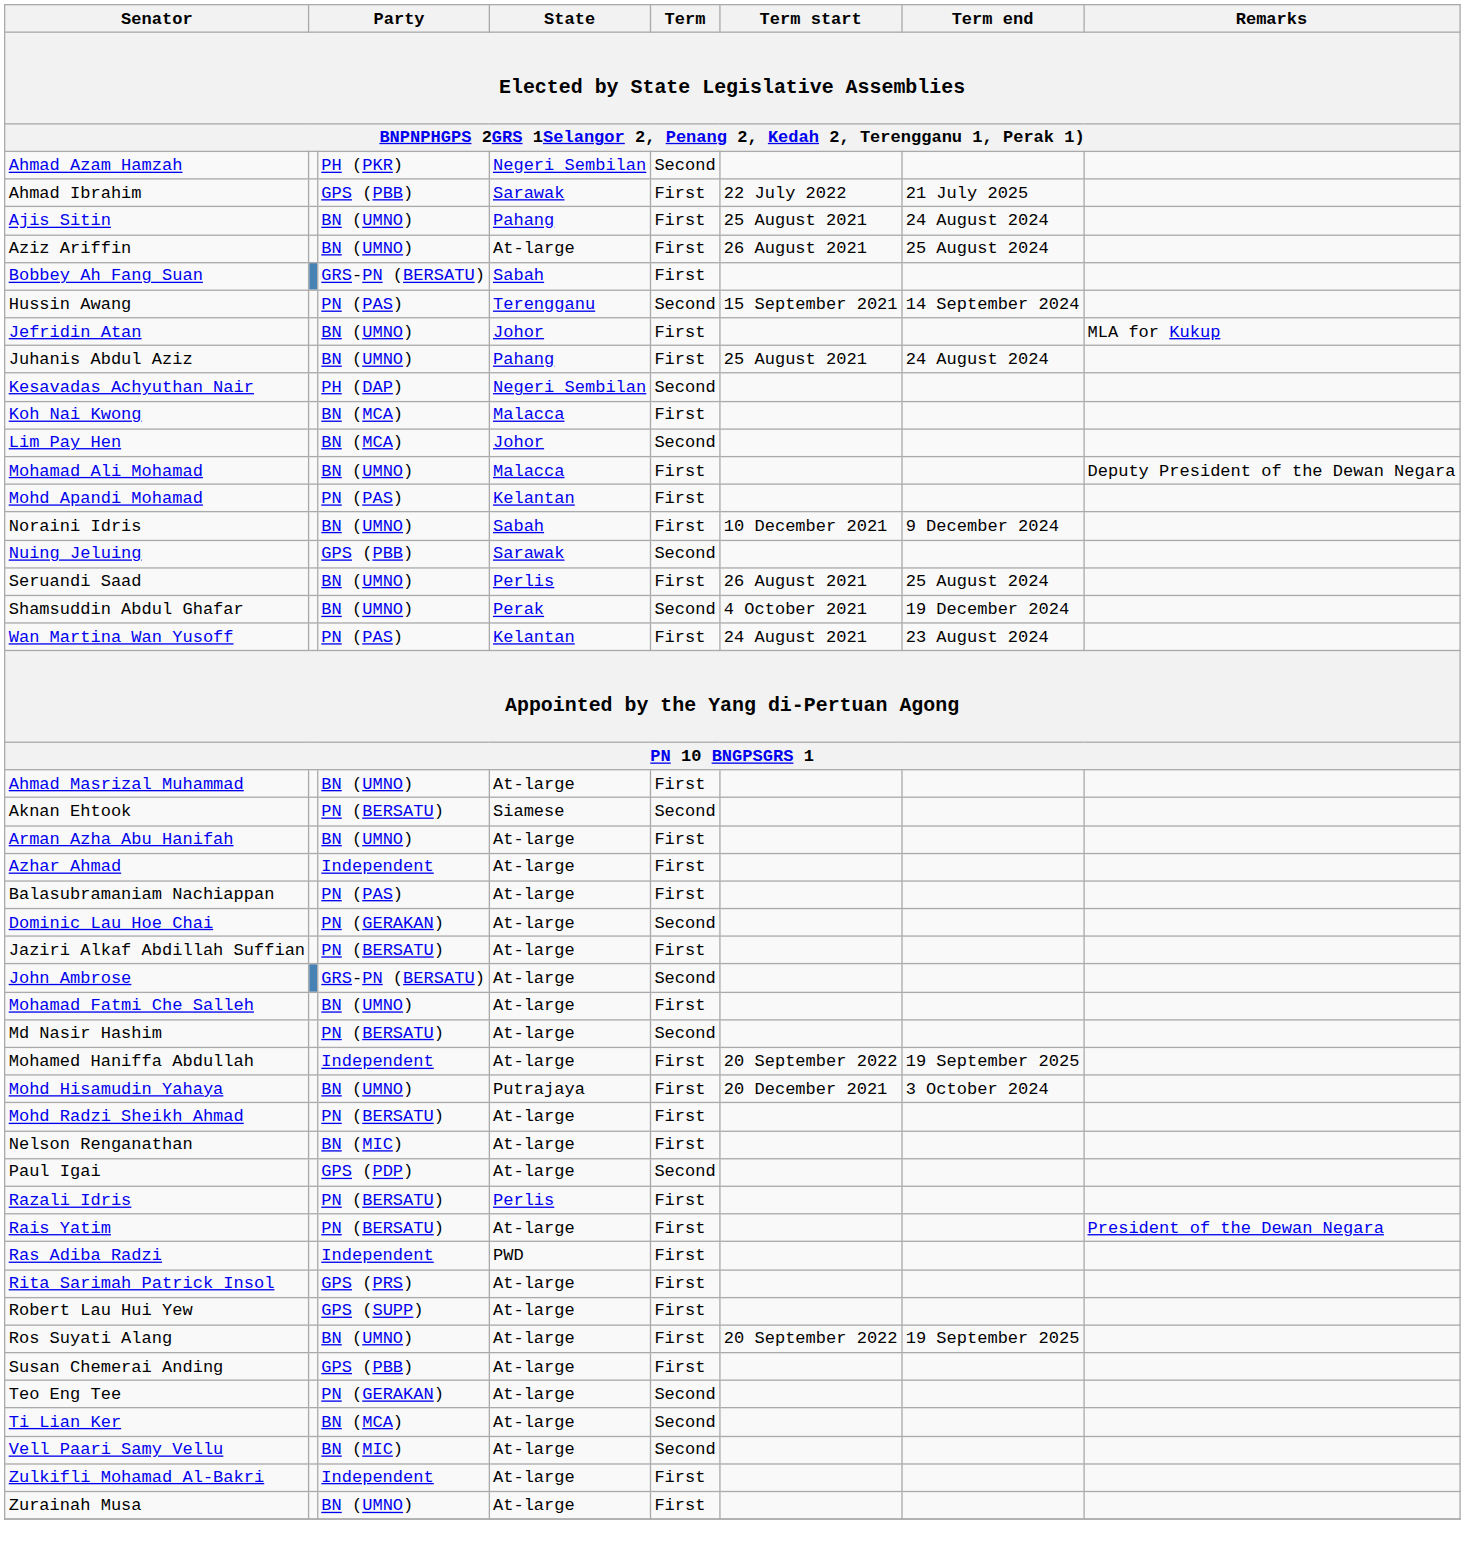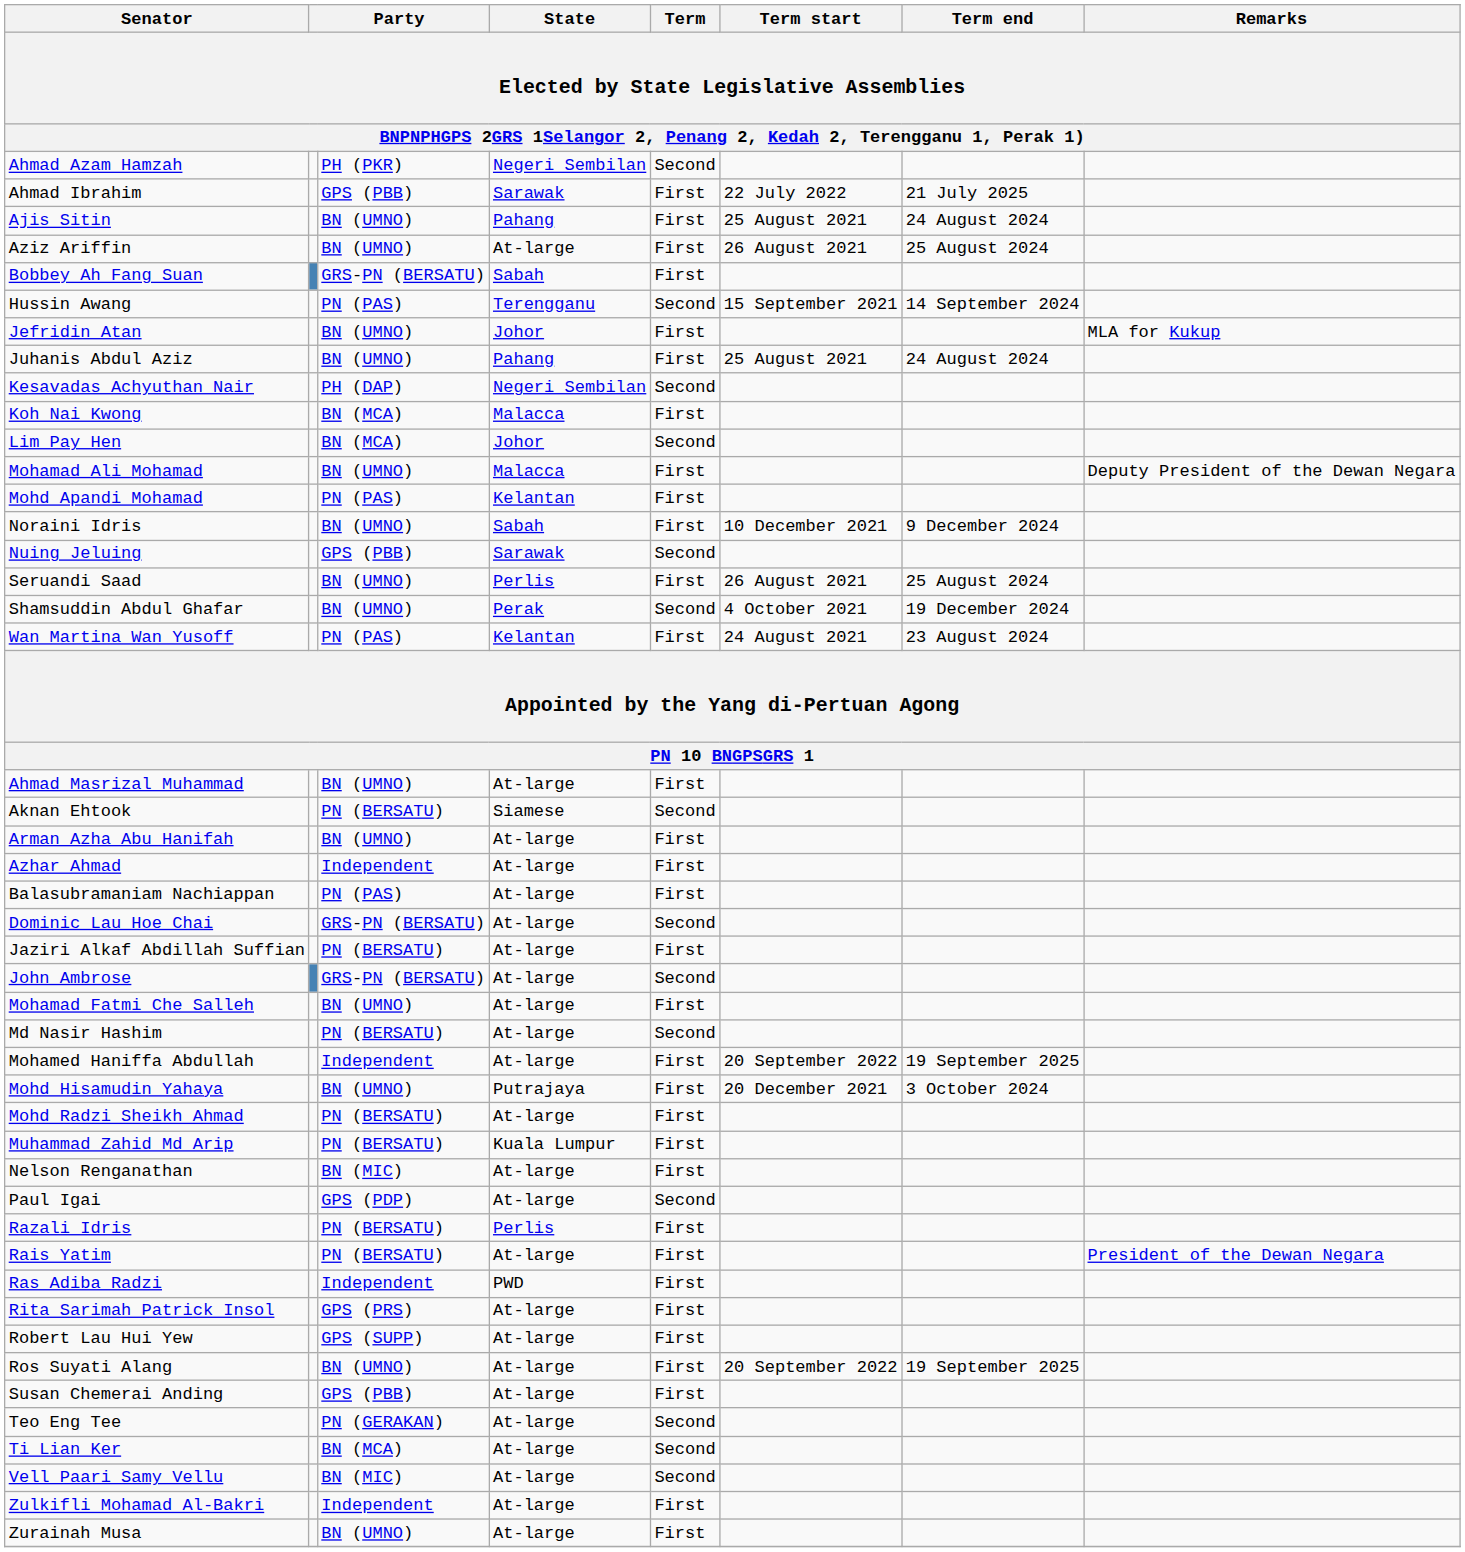(383, 923) PN (GERAKAN) -> (403, 923) GRS-PN (BERSATU)
+ row: (121, 1145)
